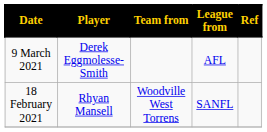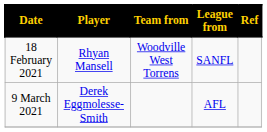rows swapped: (31, 104) <-> (31, 60)
